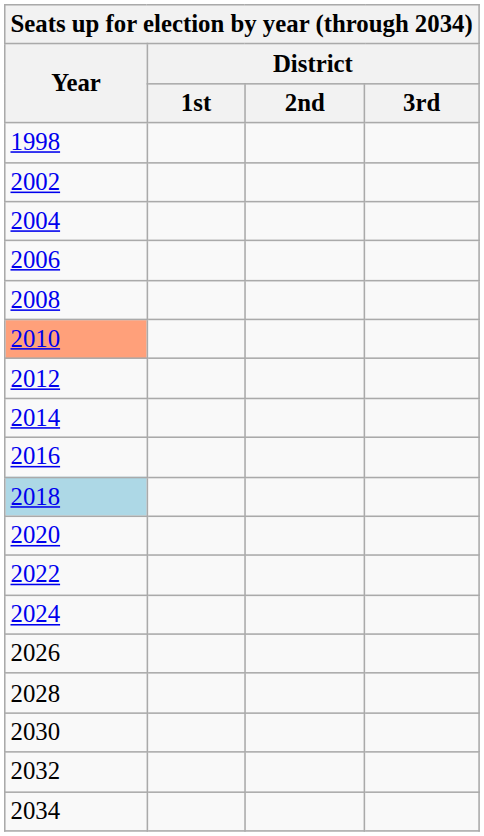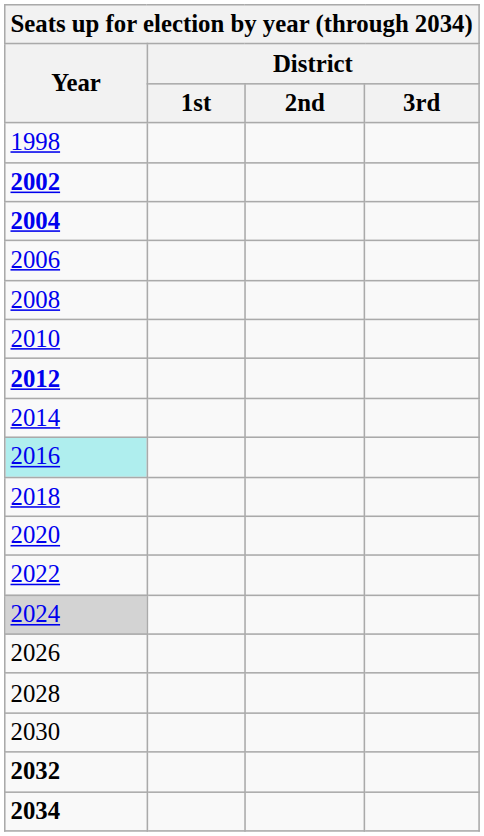(35, 181) normal -> (35, 181) bold
(35, 220) normal -> (35, 220) bold
(35, 338) lightsalmon background -> (35, 338) no background
(35, 378) normal -> (35, 378) bold
(35, 456) no background -> (35, 456) paleturquoise background
(35, 496) lightblue background -> (35, 496) no background
(35, 614) no background -> (35, 614) lightgrey background
(35, 771) normal -> (35, 771) bold
(35, 810) normal -> (35, 810) bold
